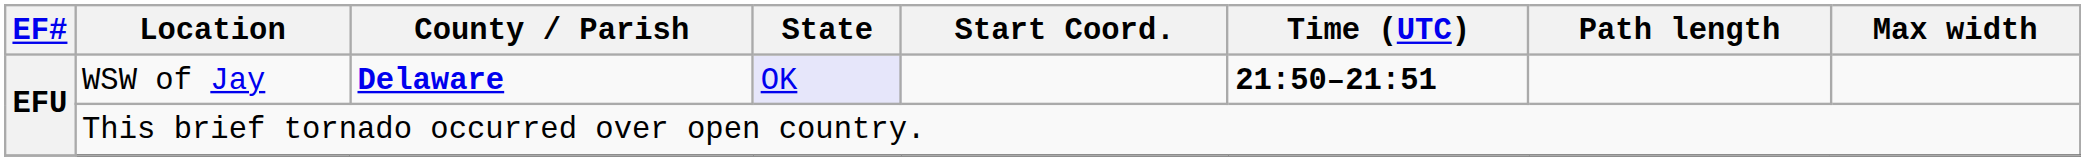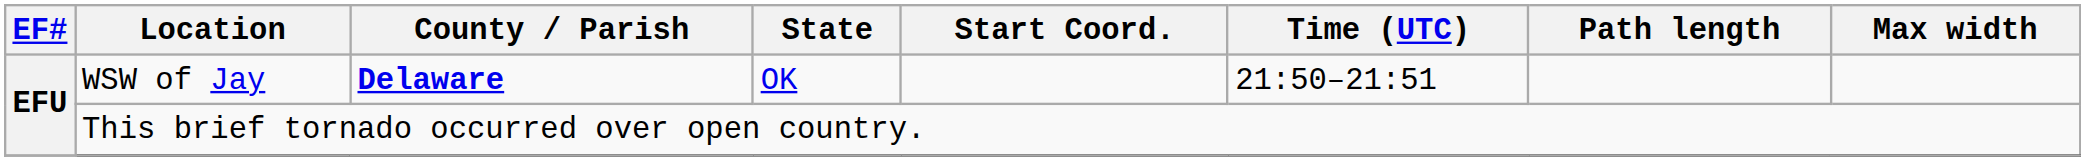(779, 80) lavender background -> (779, 80) no background
(1336, 80) bold -> (1336, 80) normal
